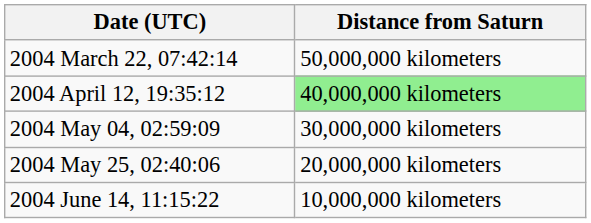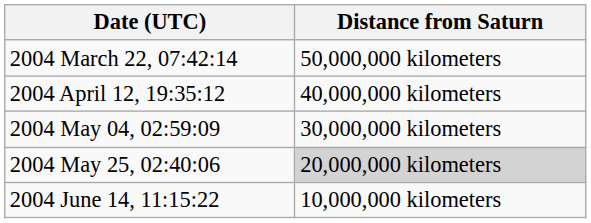(401, 93) lightgreen background -> (401, 93) no background
(401, 164) no background -> (401, 164) lightgrey background
